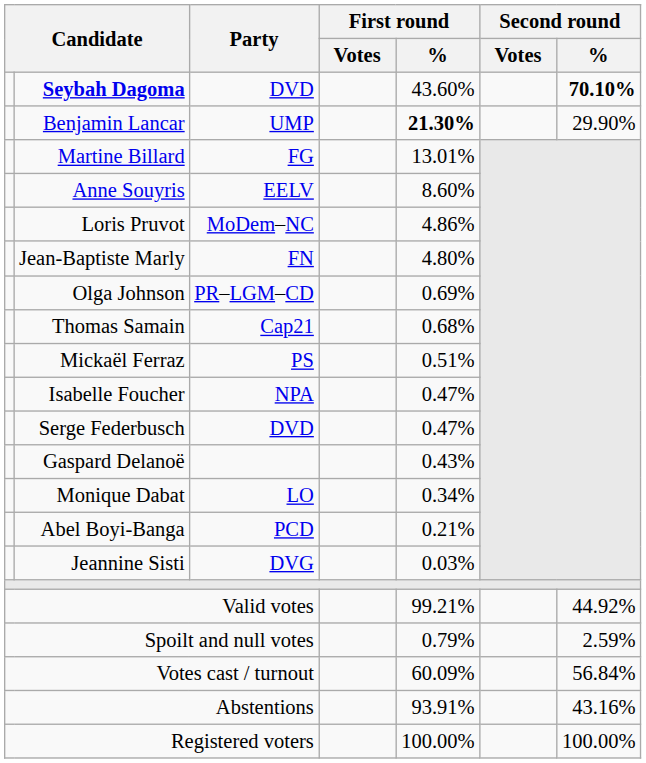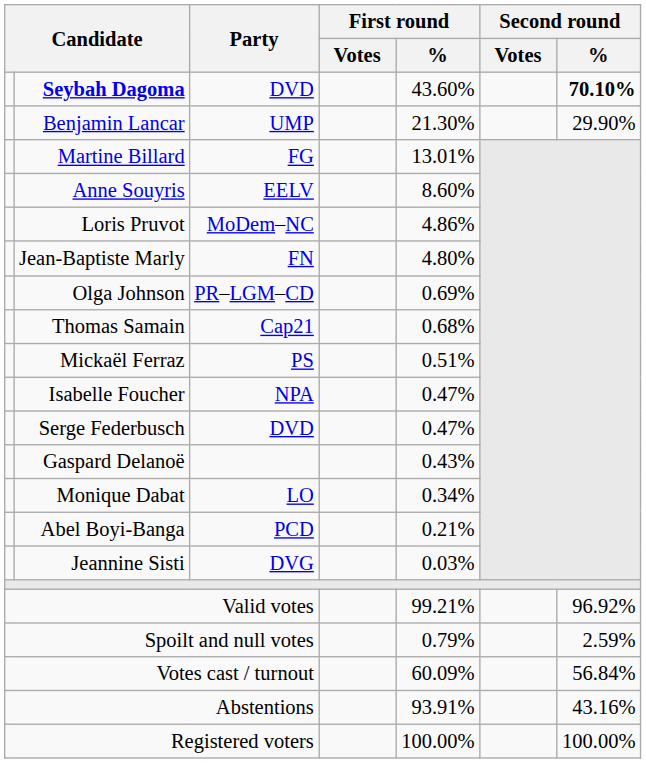(441, 123) bold -> (443, 123) normal
(604, 606) 44.92% -> (604, 606) 96.92%
